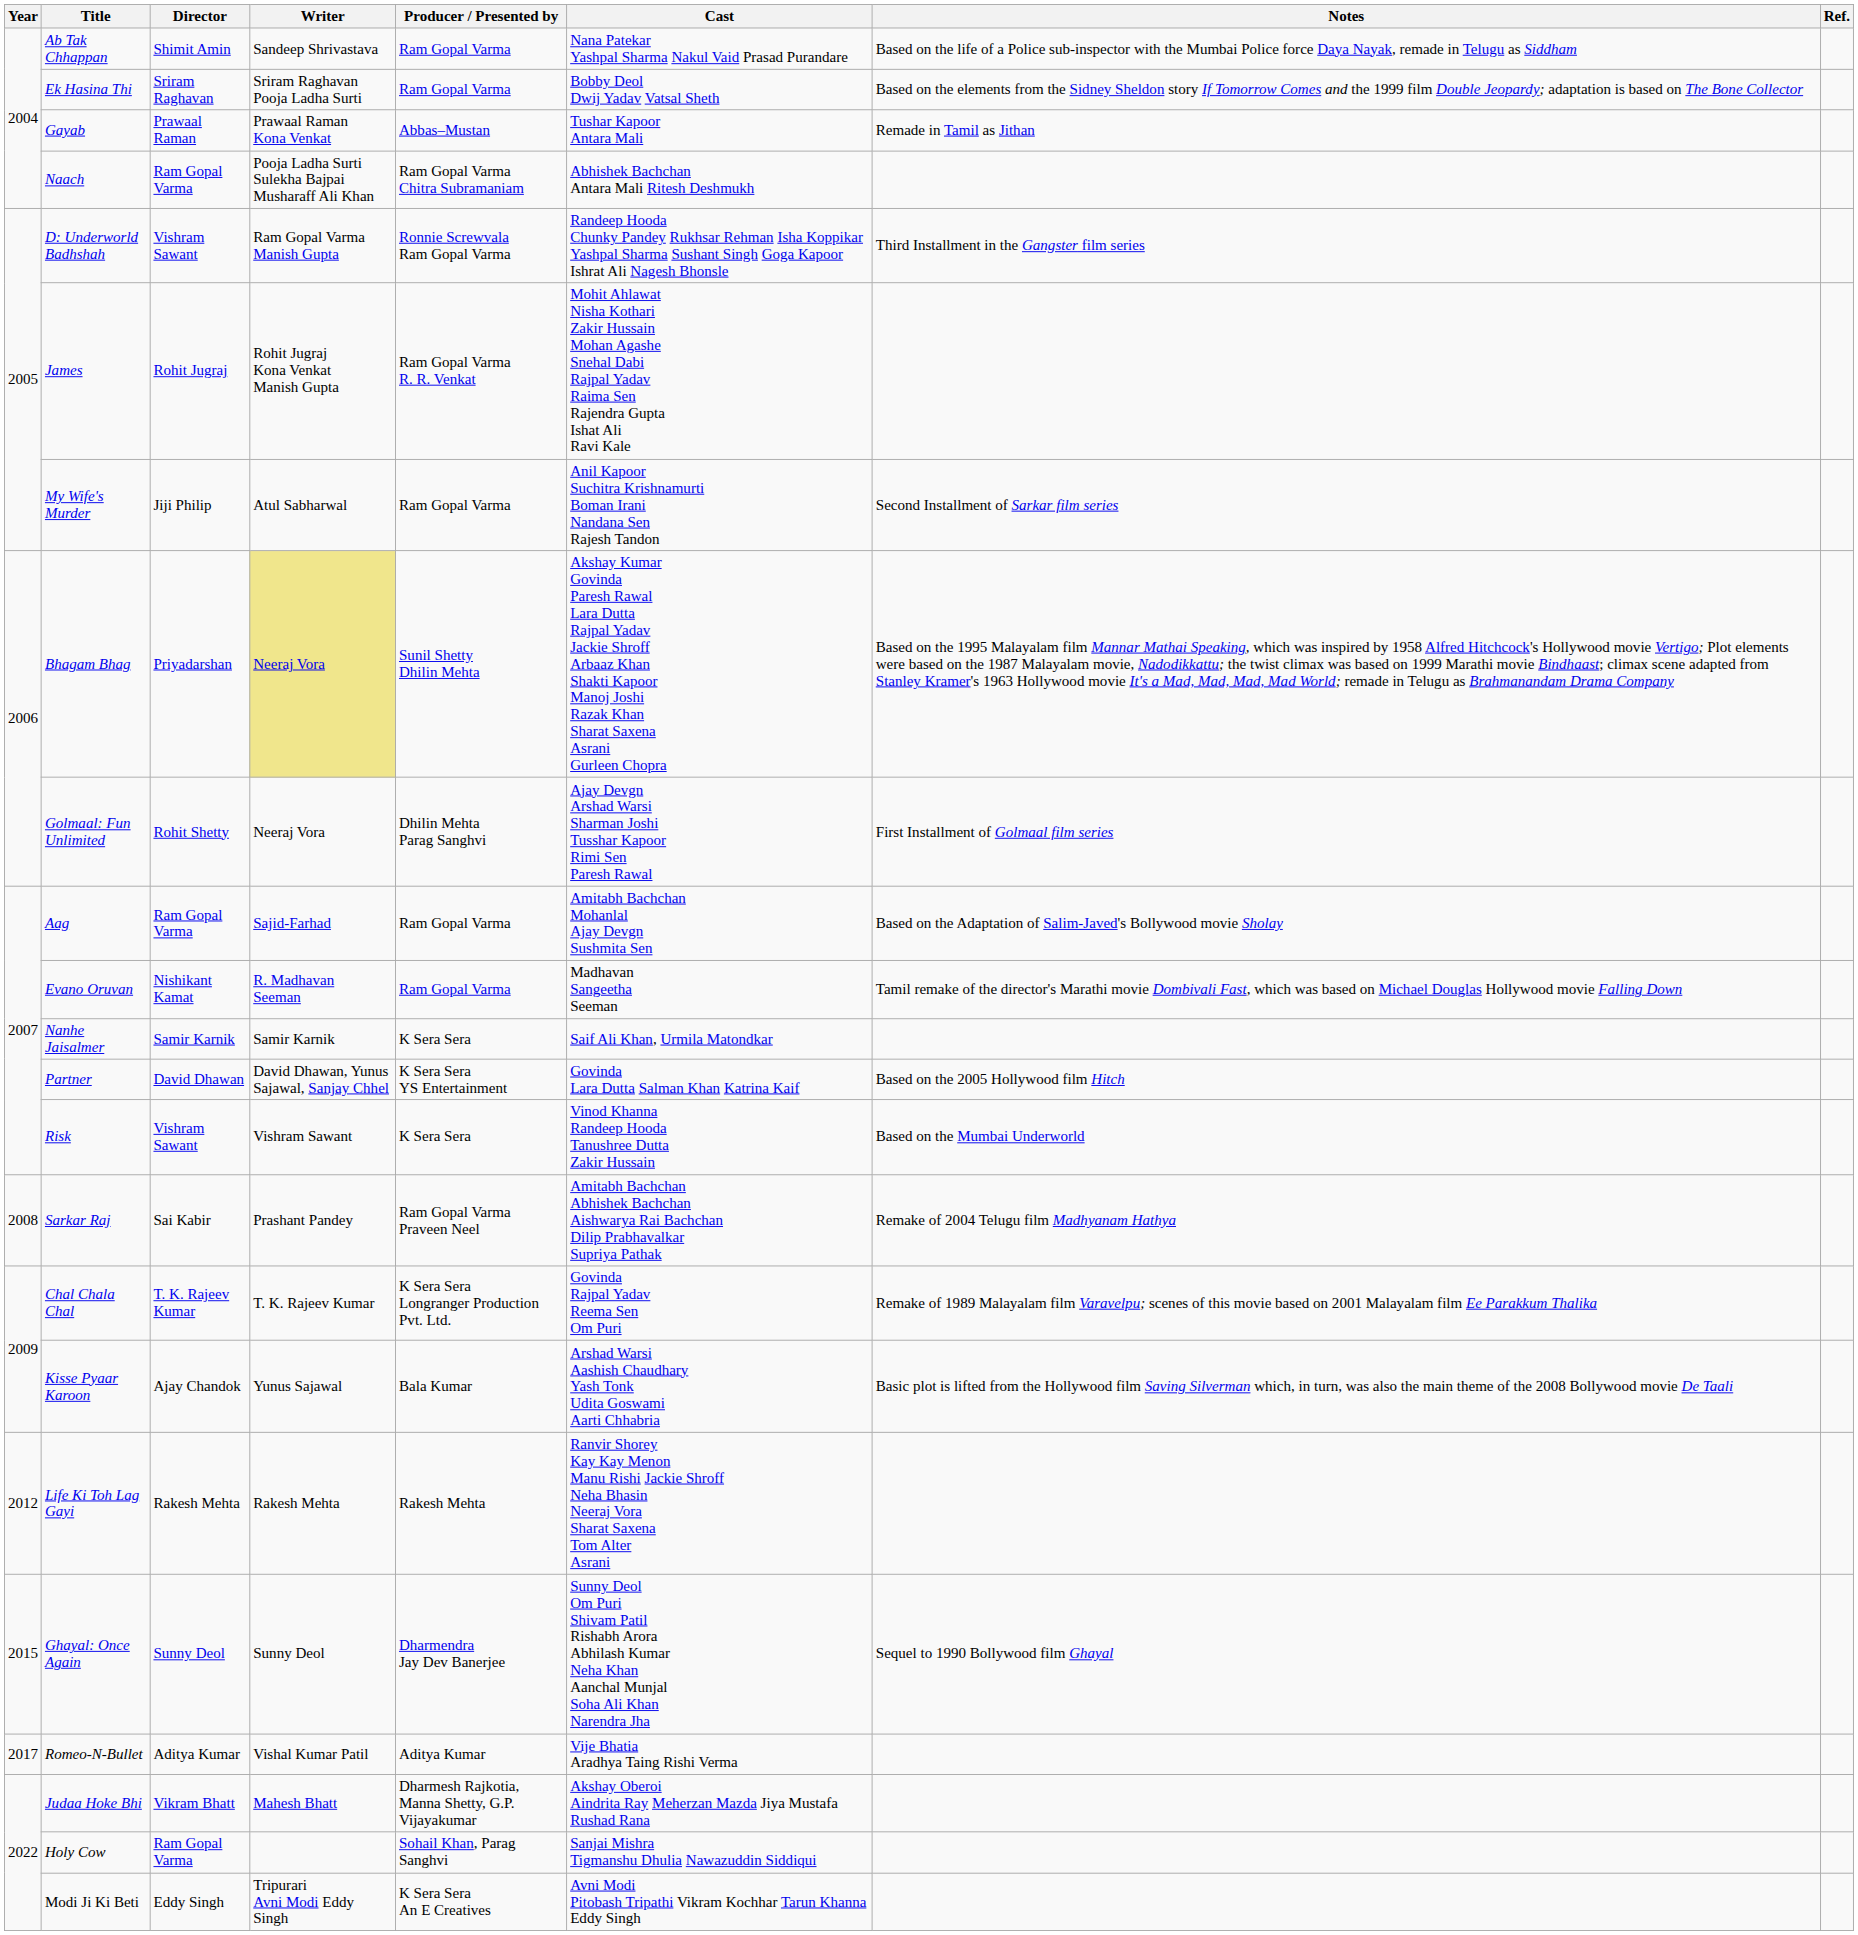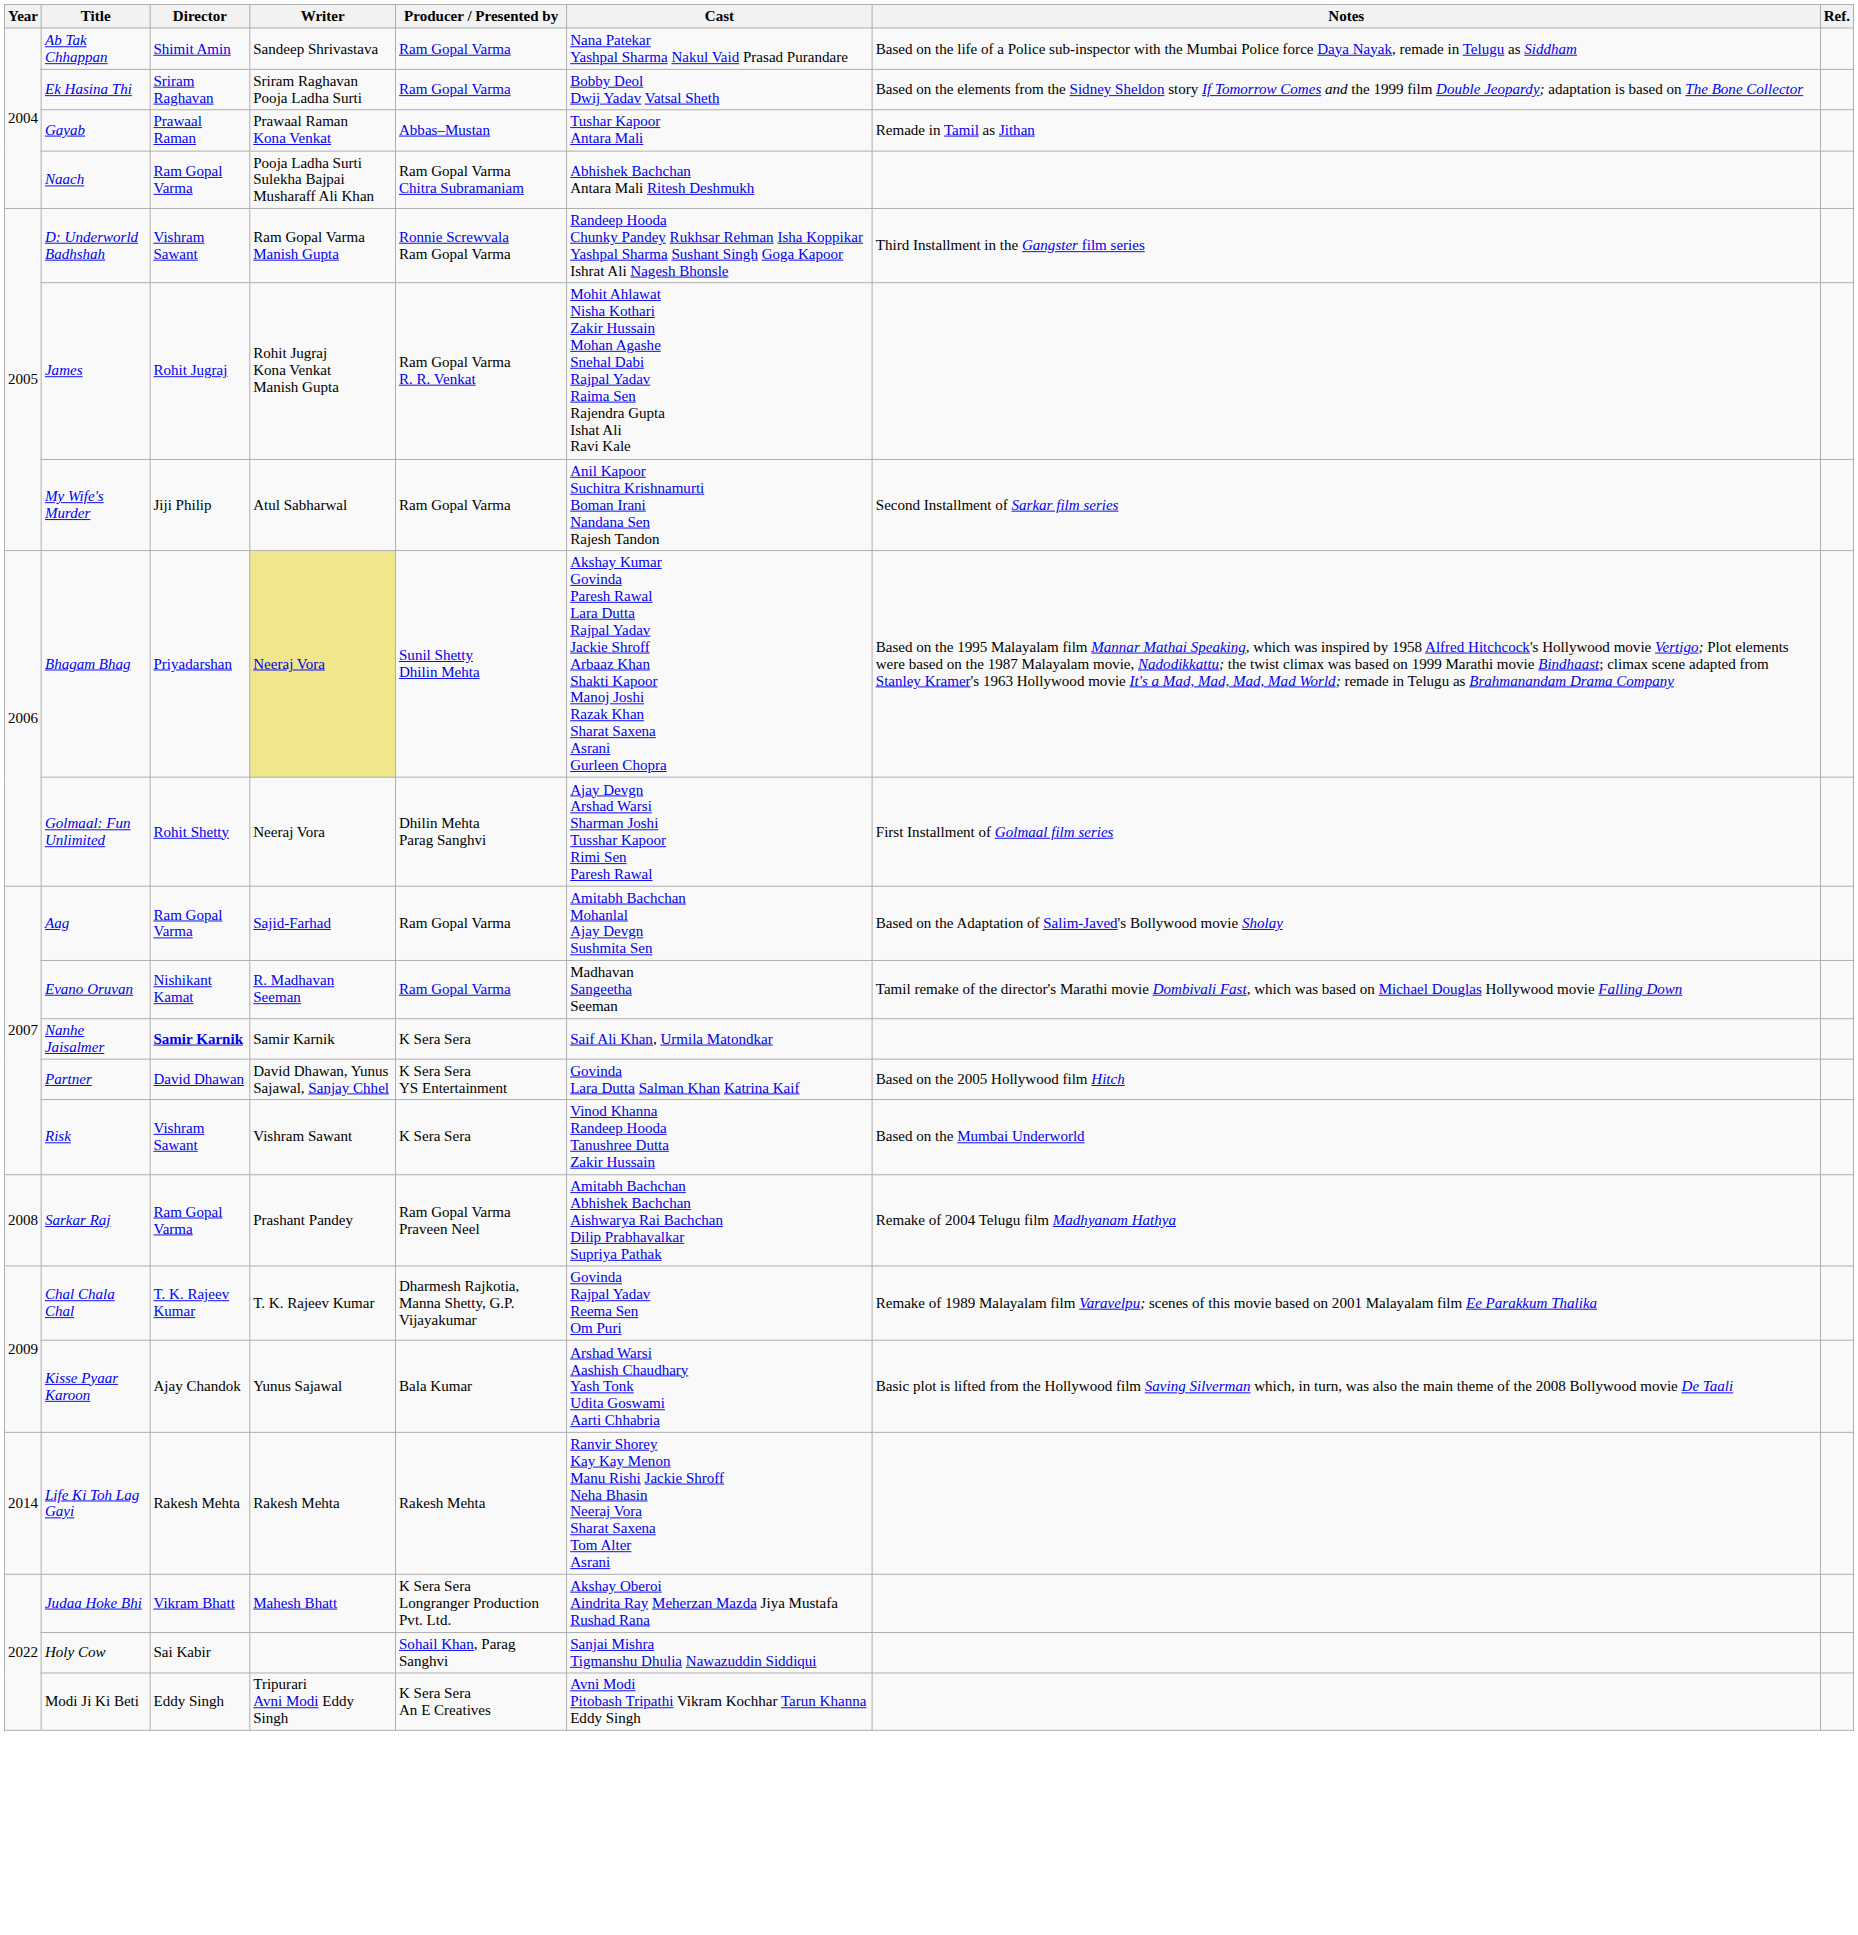(194, 1038) normal -> (198, 1038) bold
(182, 1220) Sai Kabir -> (188, 1220) Ram Gopal Varma
(469, 1303) K Sera Sera Longranger Production Pvt. Ltd. -> (459, 1303) Dharmesh Rajkotia, Manna Shetty, G.P. Vijayakumar
(23, 1503) 2012 -> (23, 1503) 2014
- row: (87, 1654)
- row: (94, 1754)
(459, 1803) Dharmesh Rajkotia, Manna Shetty, G.P. Vijayakumar -> (469, 1603) K Sera Sera Longranger Production Pvt. Ltd.
(188, 1852) Ram Gopal Varma -> (182, 1652) Sai Kabir
